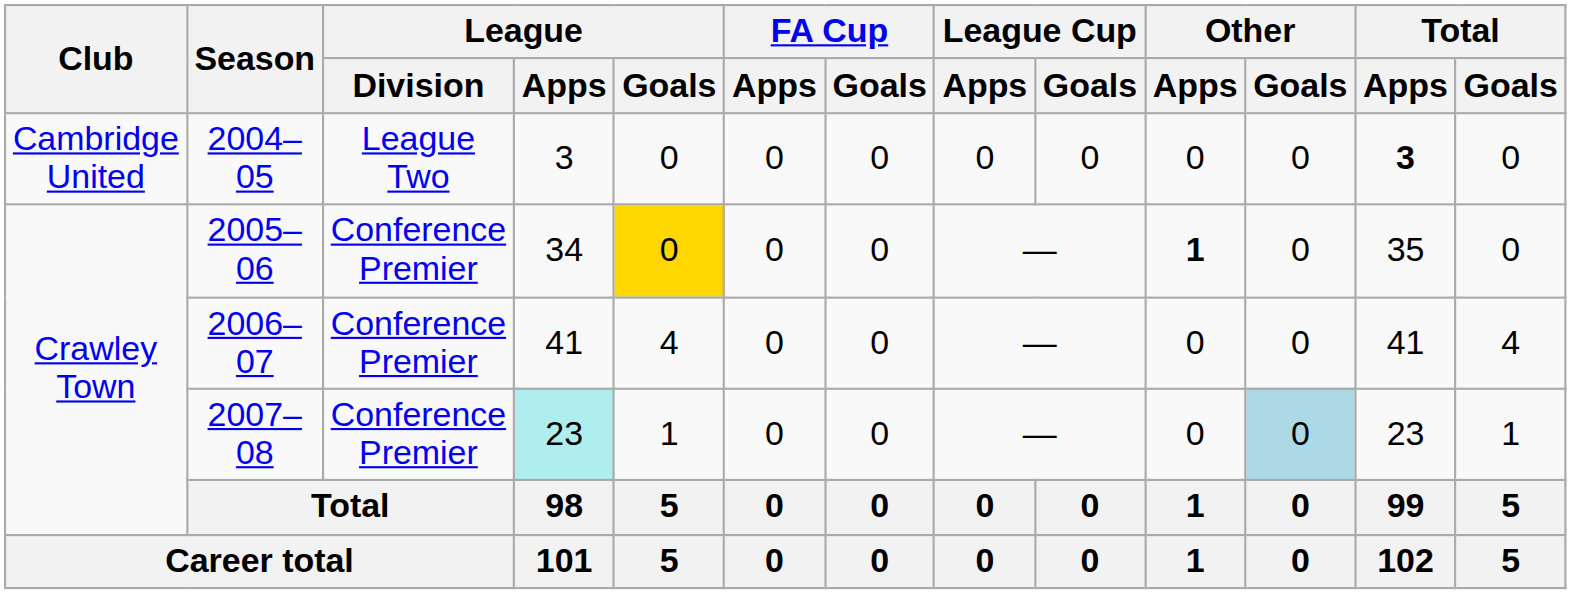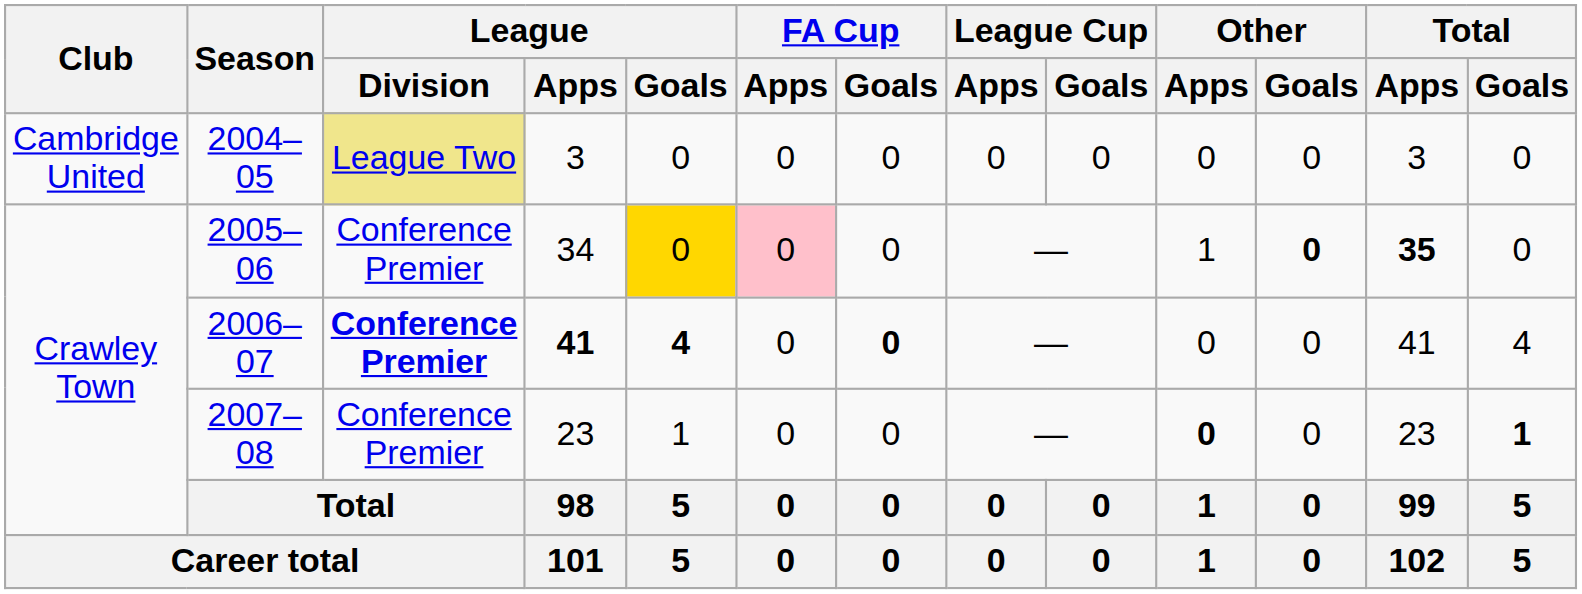(418, 158) no background -> (424, 158) khaki background
(1406, 158) bold -> (1417, 158) normal
(774, 250) no background -> (786, 250) pink background
(1195, 250) bold -> (1206, 250) normal
(1300, 250) normal -> (1312, 250) bold
(1406, 250) normal -> (1417, 250) bold
(418, 341) normal -> (424, 341) bold
(564, 341) normal -> (575, 341) bold
(669, 341) normal -> (681, 341) bold
(880, 341) normal -> (891, 341) bold
(564, 433) paleturquoise background -> (575, 433) no background
(1195, 433) normal -> (1206, 433) bold
(1300, 433) lightblue background -> (1312, 433) no background
(1511, 433) normal -> (1522, 433) bold
